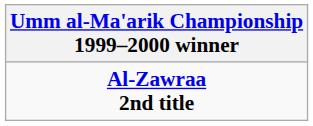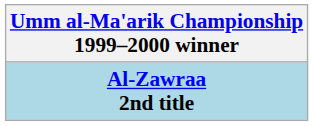(157, 91) no background -> (157, 91) lightblue background
